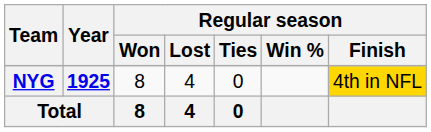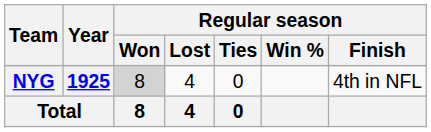(140, 81) no background -> (140, 81) lightgrey background
(377, 81) gold background -> (377, 81) no background
